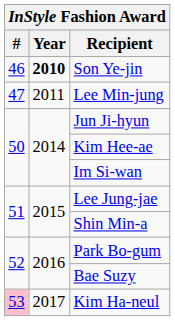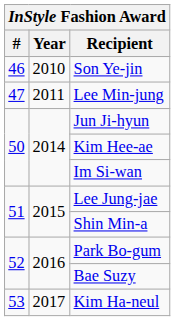(49, 69) bold -> (49, 69) normal
(16, 302) pink background -> (16, 302) no background
